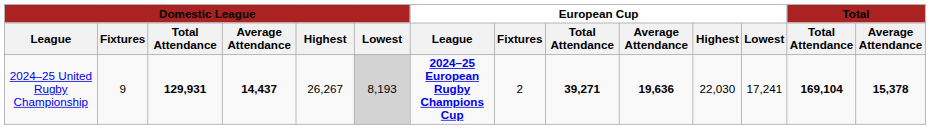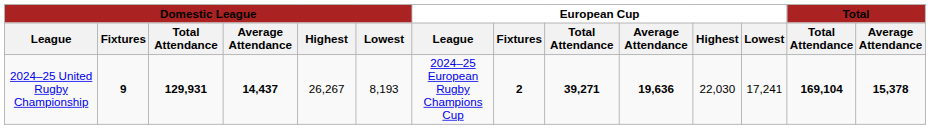(123, 90) normal -> (123, 90) bold
(382, 90) lightgrey background -> (384, 90) no background
(452, 90) bold -> (453, 90) normal
(520, 90) normal -> (519, 90) bold
